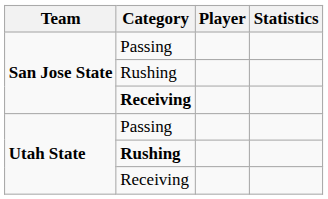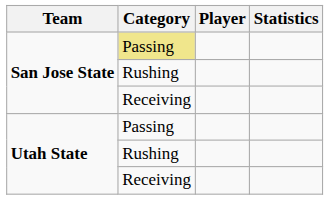(146, 45) no background -> (148, 45) khaki background
(156, 99) bold -> (157, 99) normal
(150, 153) bold -> (150, 153) normal
